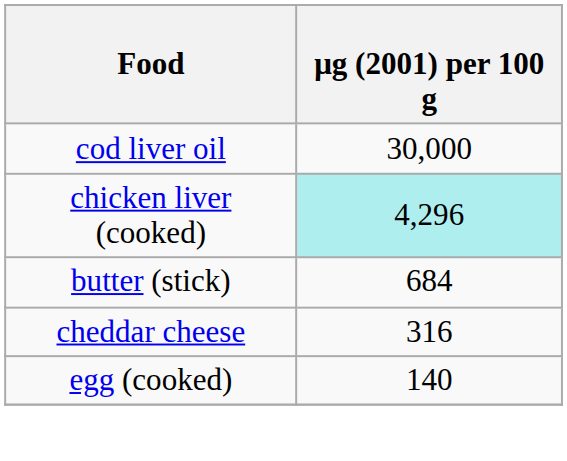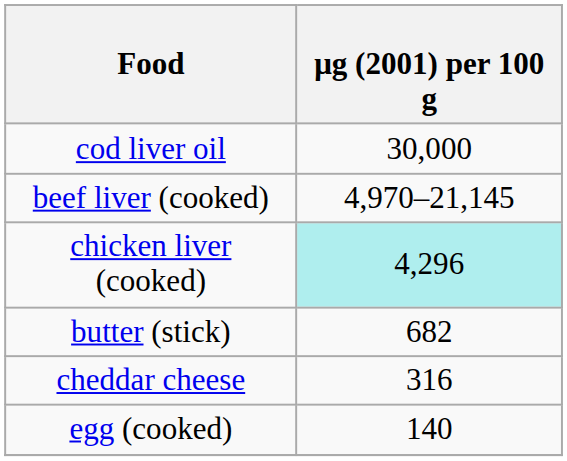+ row: (151, 197)
(429, 281) 684 -> (429, 330) 682
